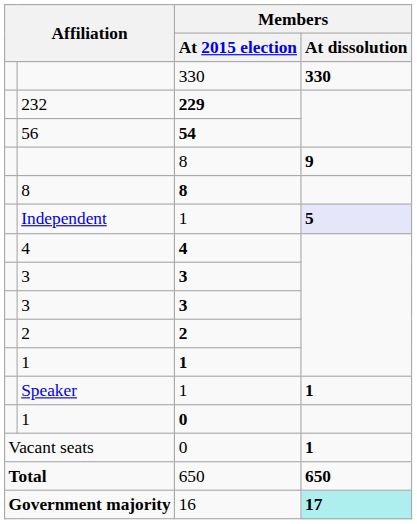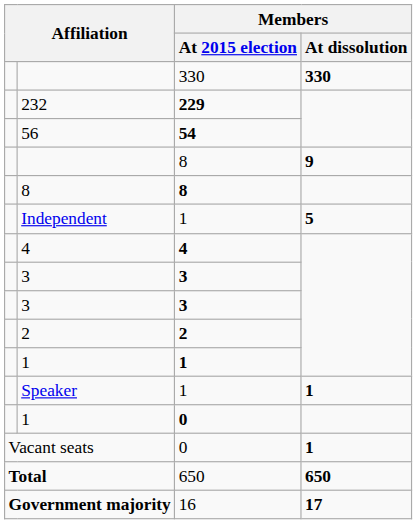(309, 218) lavender background -> (309, 218) no background
(314, 504) paleturquoise background -> (314, 504) no background
